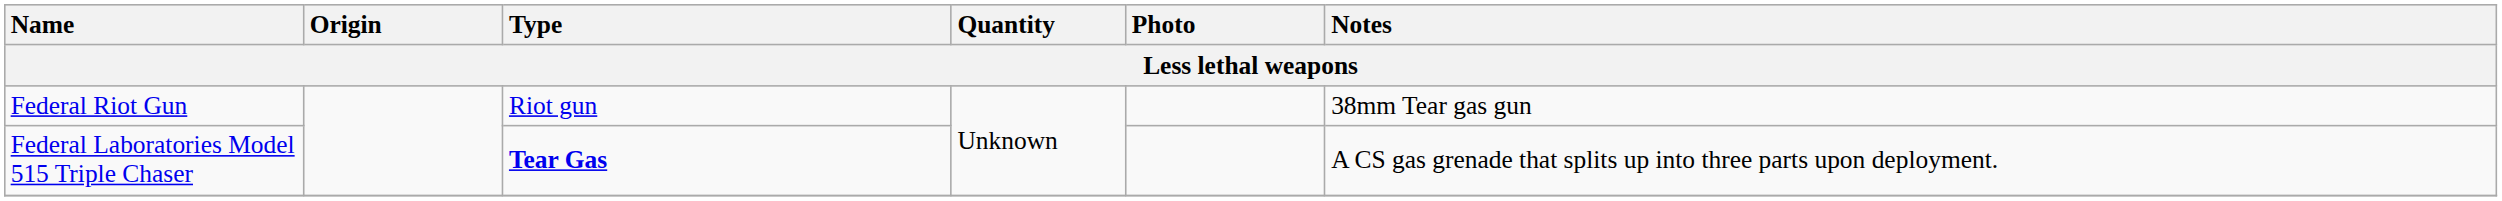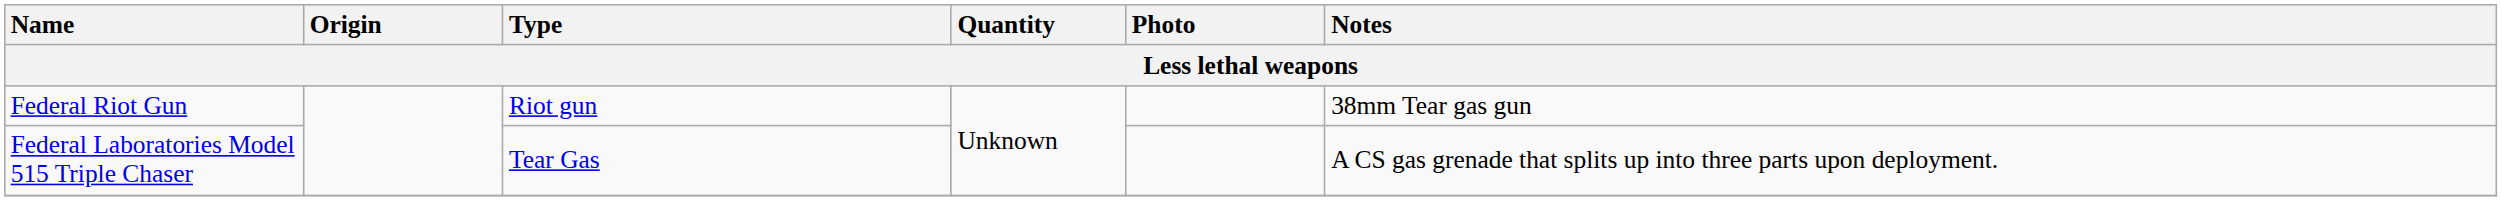(558, 160) bold -> (554, 160) normal
